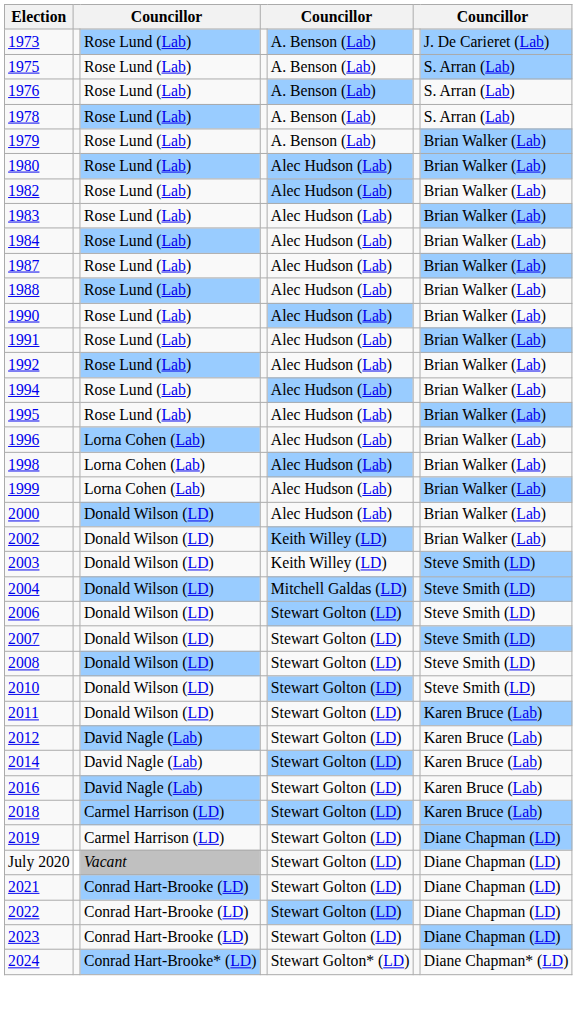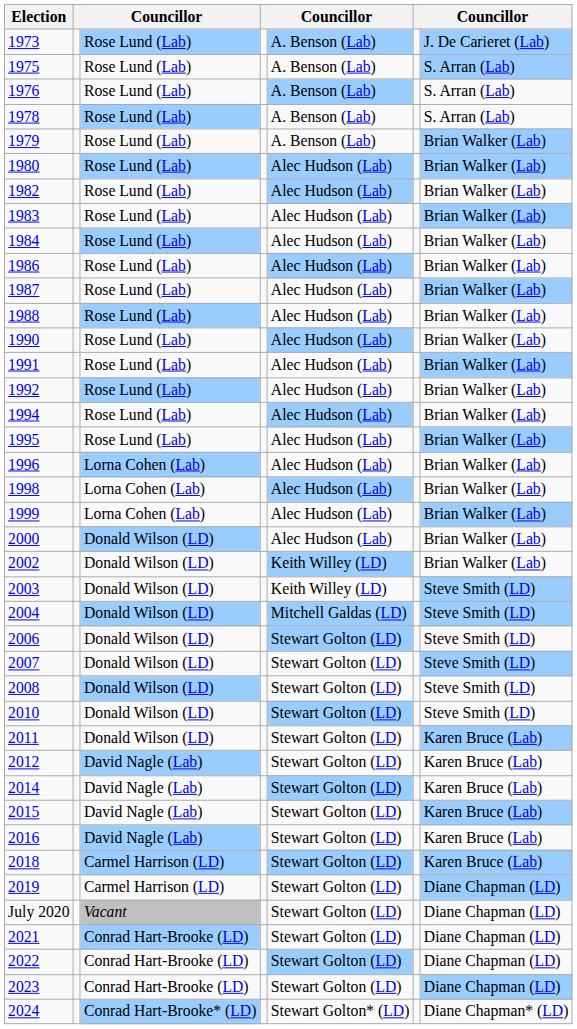+ row: (24, 265)
+ row: (24, 812)
